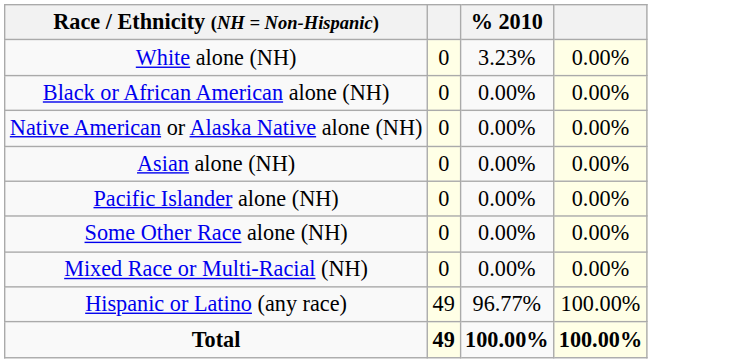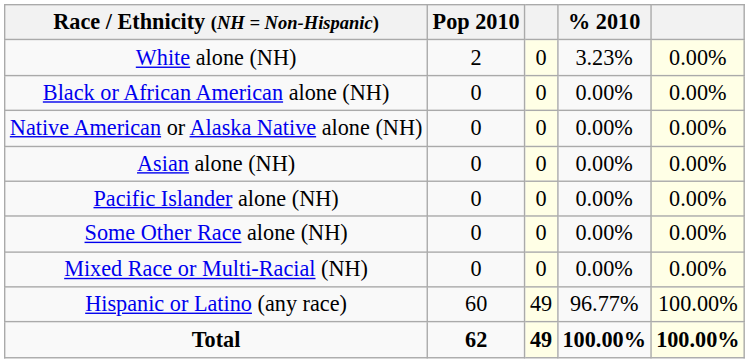+ column: (476, 22)
